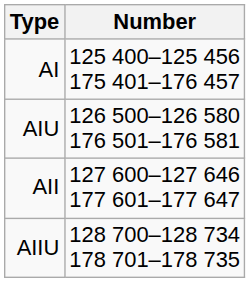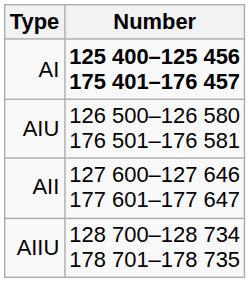(155, 68) normal -> (155, 68) bold
